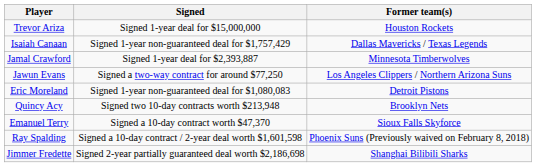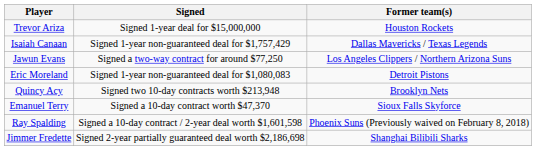- row: (39, 59)
